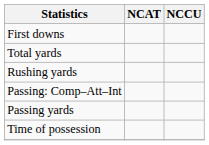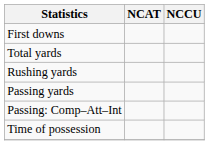rows swapped: (40, 110) <-> (64, 91)
